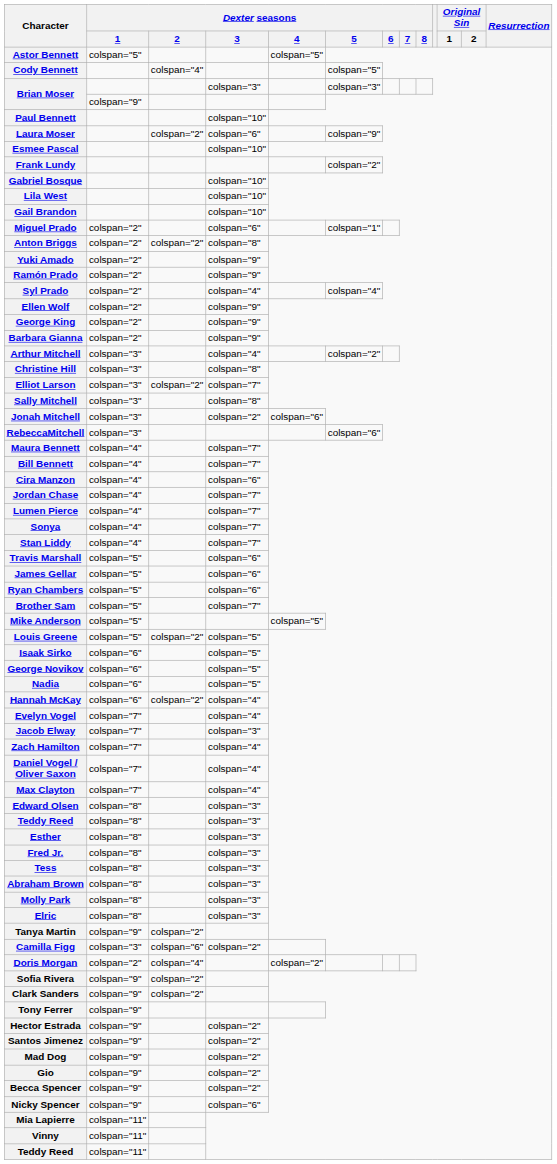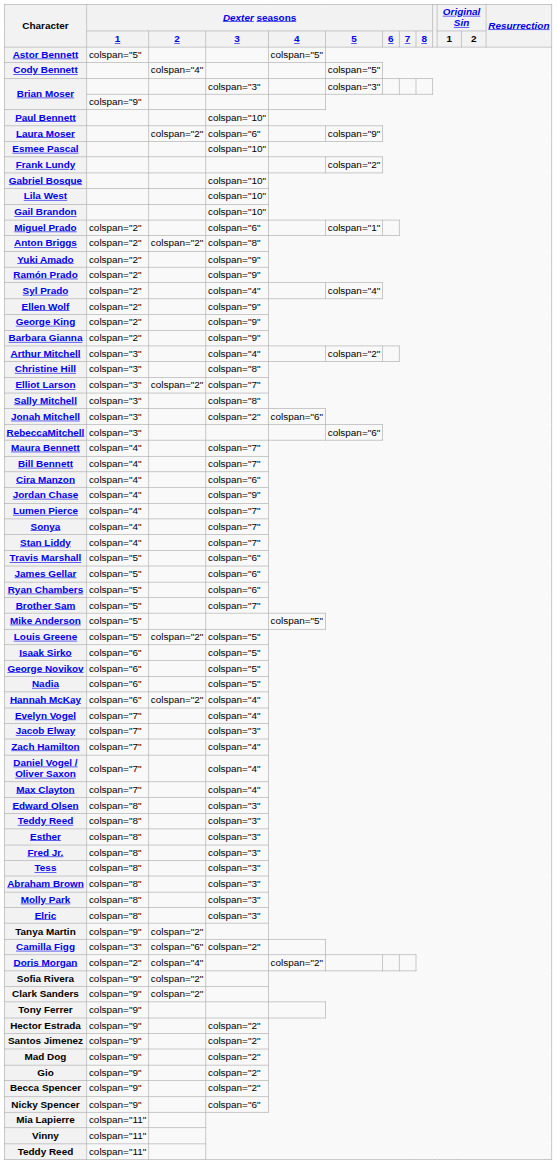(234, 495) colspan="7" -> (234, 495) colspan="9"
